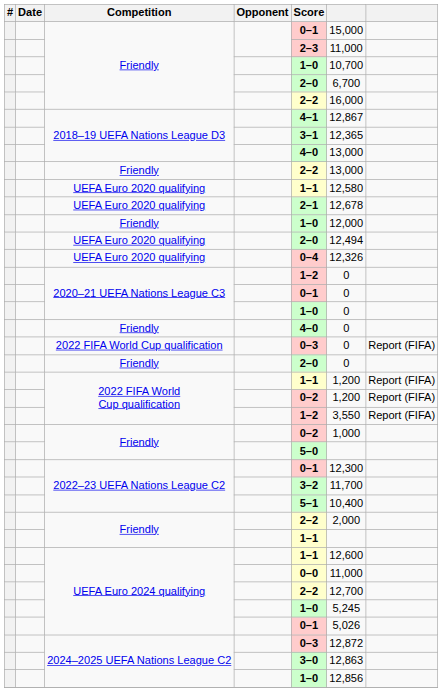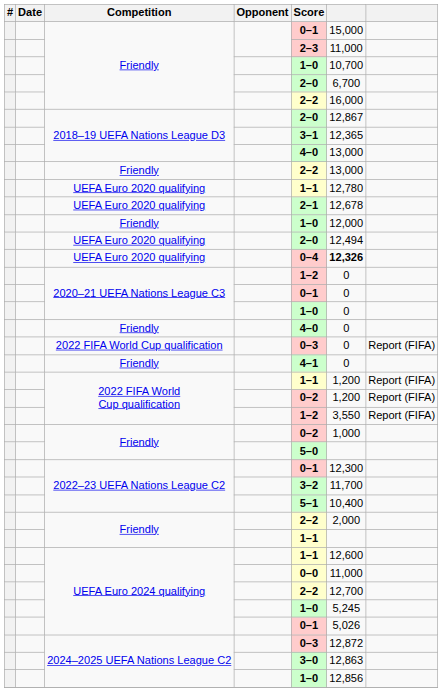(309, 118) 4–1 -> (309, 118) 2–0
(346, 188) 12,580 -> (346, 188) 12,780
(346, 258) normal -> (346, 258) bold
(309, 363) 2–0 -> (309, 363) 4–1
